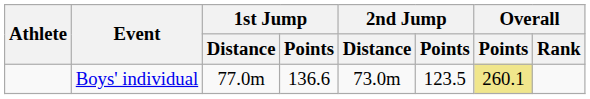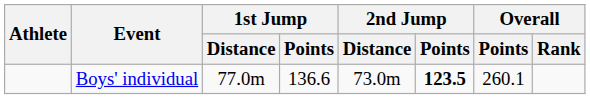(445, 78) normal -> (445, 78) bold
(503, 78) khaki background -> (503, 78) no background
